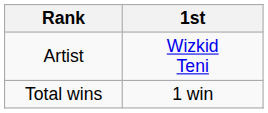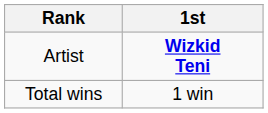(193, 56) normal -> (193, 56) bold
